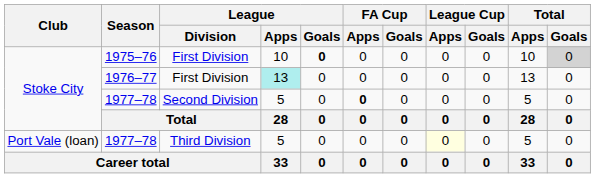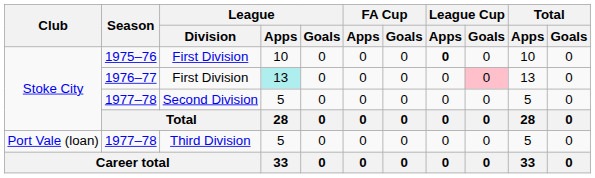(322, 57) bold -> (322, 57) normal
(445, 57) normal -> (445, 57) bold
(569, 57) lightgrey background -> (569, 57) no background
(487, 78) no background -> (487, 78) pink background
(363, 99) bold -> (363, 99) normal
(445, 141) lightyellow background -> (445, 141) no background
